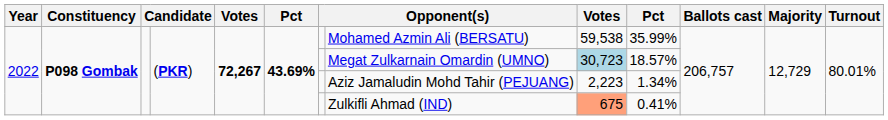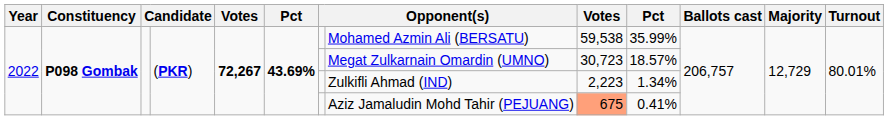(602, 60) lightblue background -> (602, 60) no background
(451, 82) Aziz Jamaludin Mohd Tahir (PEJUANG) -> (390, 82) Zulkifli Ahmad (IND)
(390, 104) Zulkifli Ahmad (IND) -> (451, 104) Aziz Jamaludin Mohd Tahir (PEJUANG)
